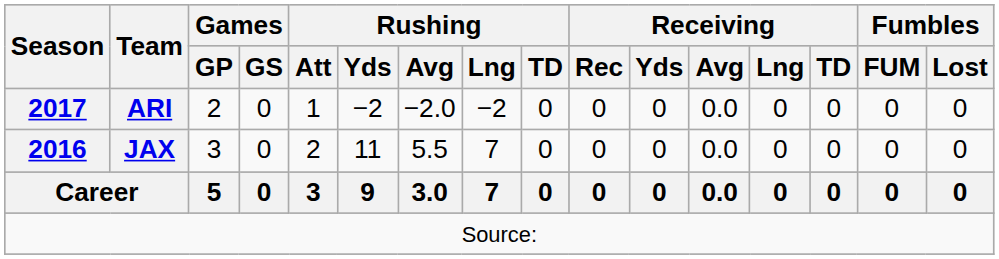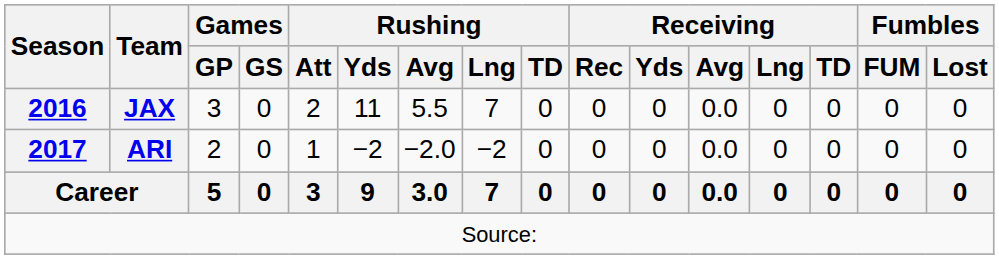rows swapped: (150, 150) <-> (150, 108)
